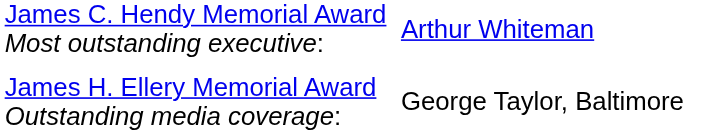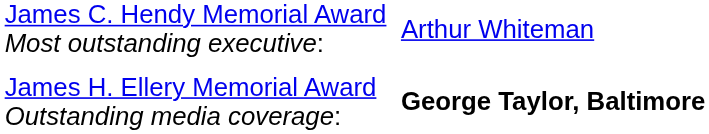(542, 101) normal -> (553, 101) bold
